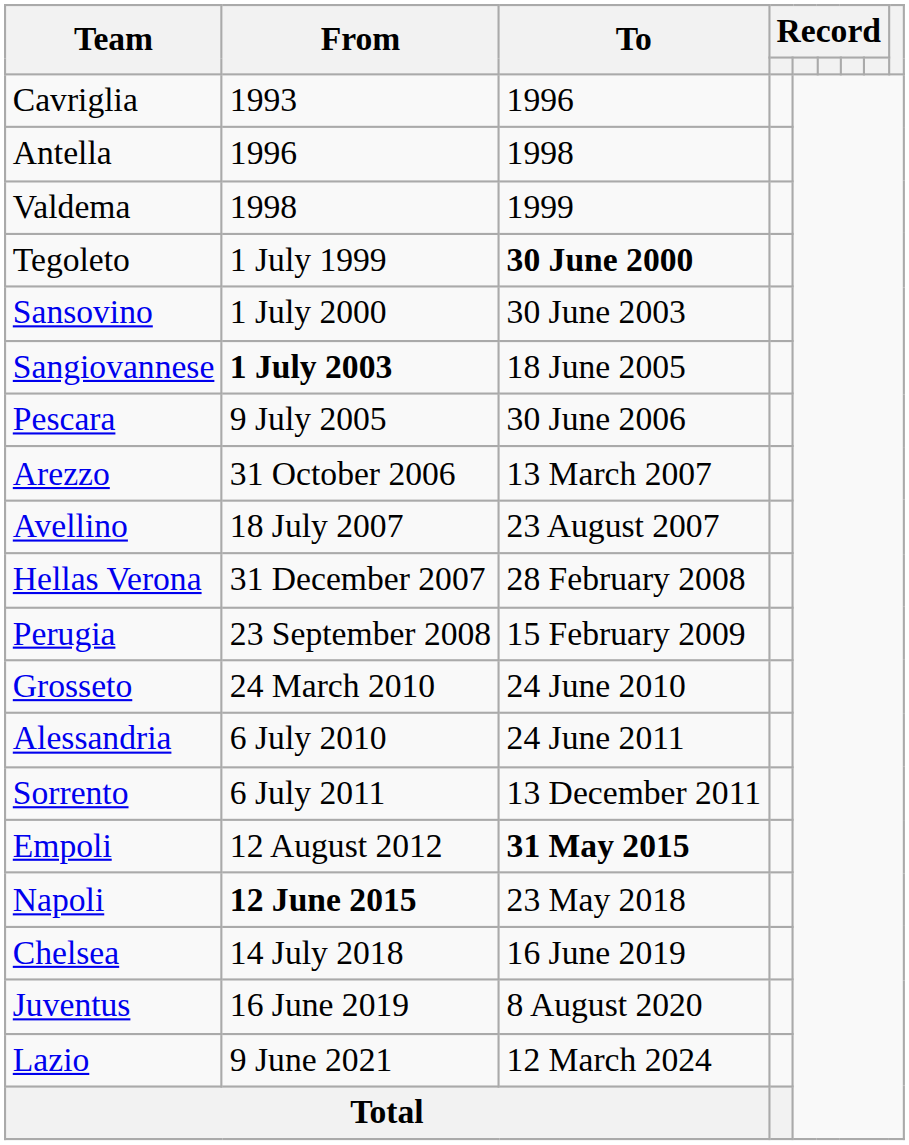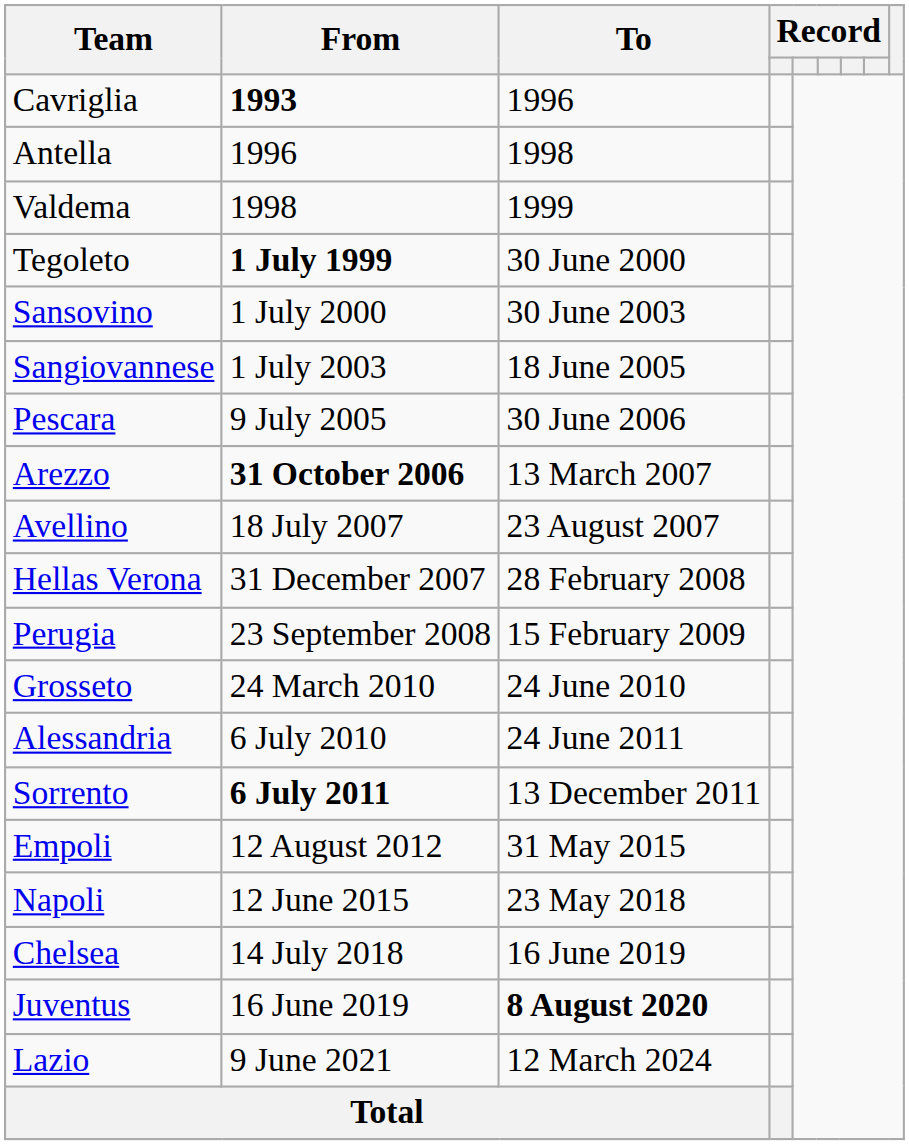(263, 99) normal -> (263, 99) bold
(308, 259) normal -> (311, 259) bold
(600, 259) bold -> (596, 259) normal
(311, 366) bold -> (308, 366) normal
(343, 472) normal -> (347, 472) bold
(308, 792) normal -> (310, 792) bold
(598, 845) bold -> (596, 845) normal
(323, 899) bold -> (319, 899) normal
(605, 1005) normal -> (607, 1005) bold
